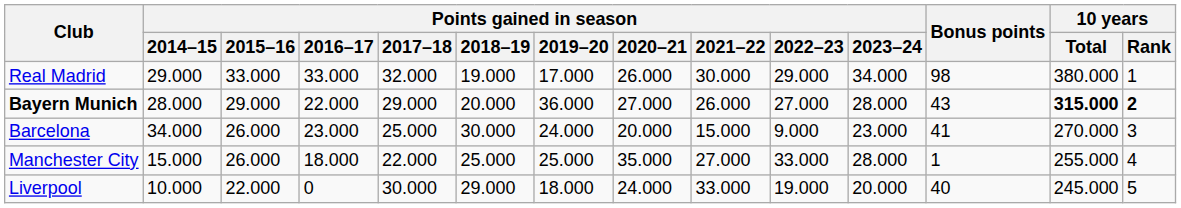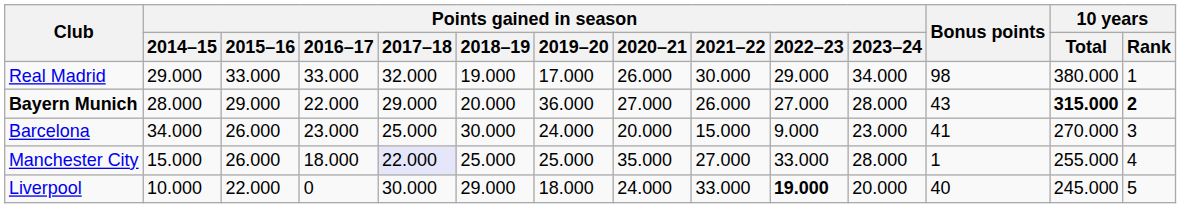(410, 160) no background -> (410, 160) lavender background
(801, 188) normal -> (801, 188) bold
